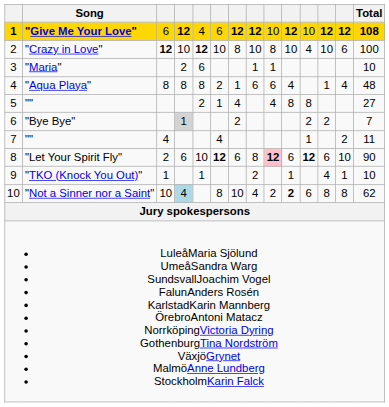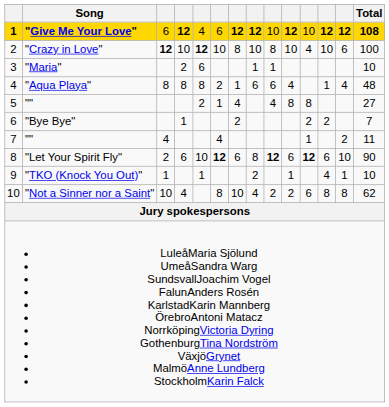(184, 121) lightgrey background -> (184, 121) no background
(273, 157) pink background -> (273, 157) no background
(184, 193) lightblue background -> (184, 193) no background
(291, 193) bold -> (291, 193) normal
